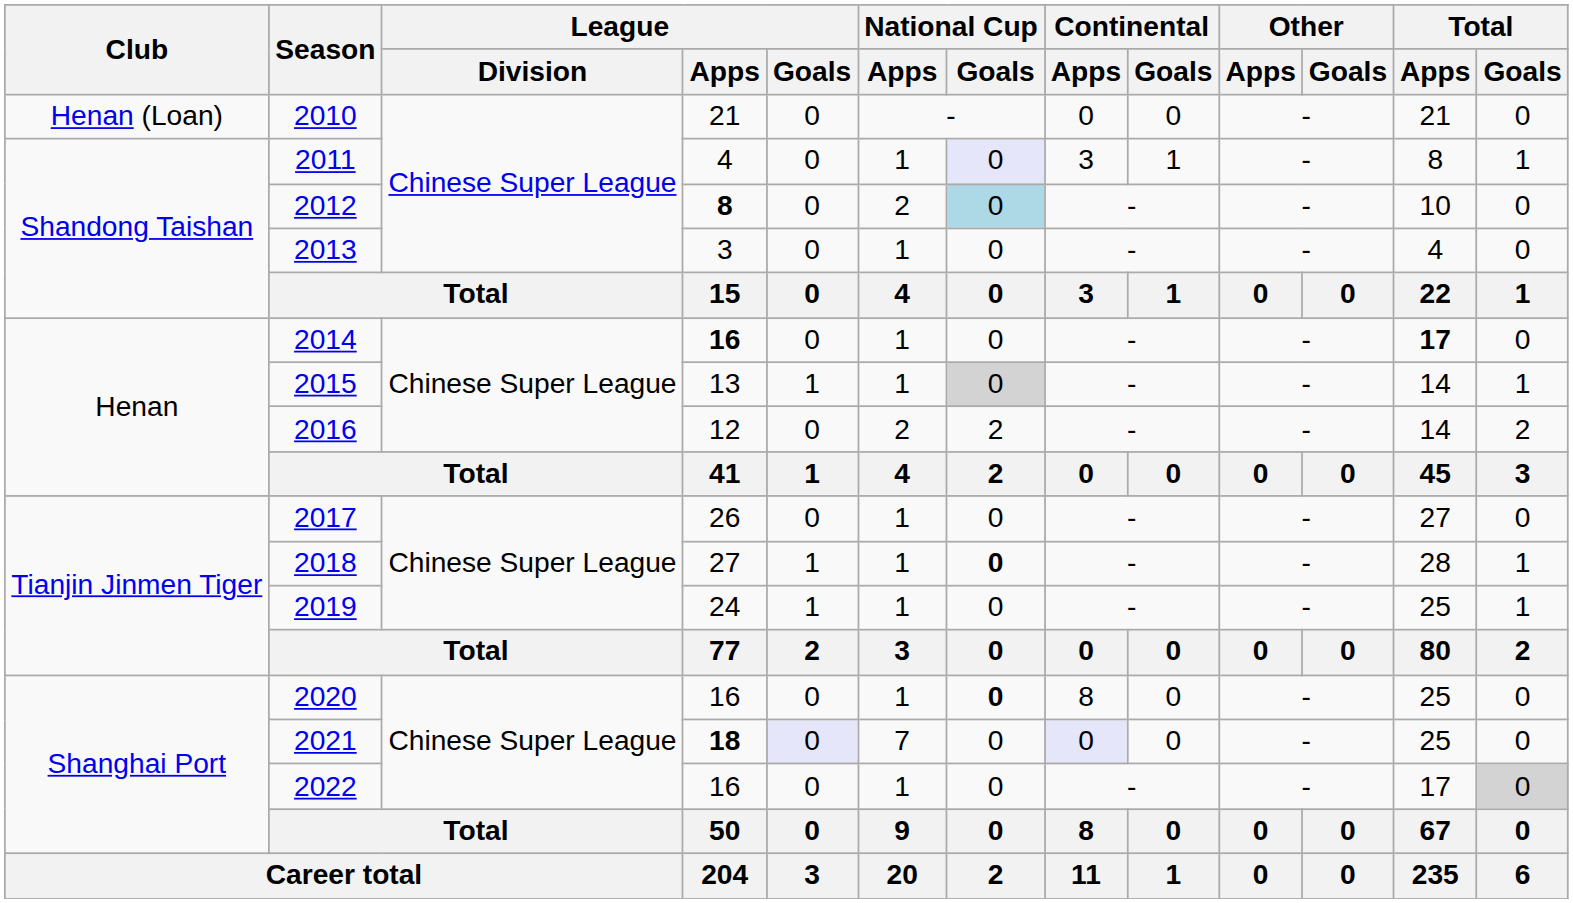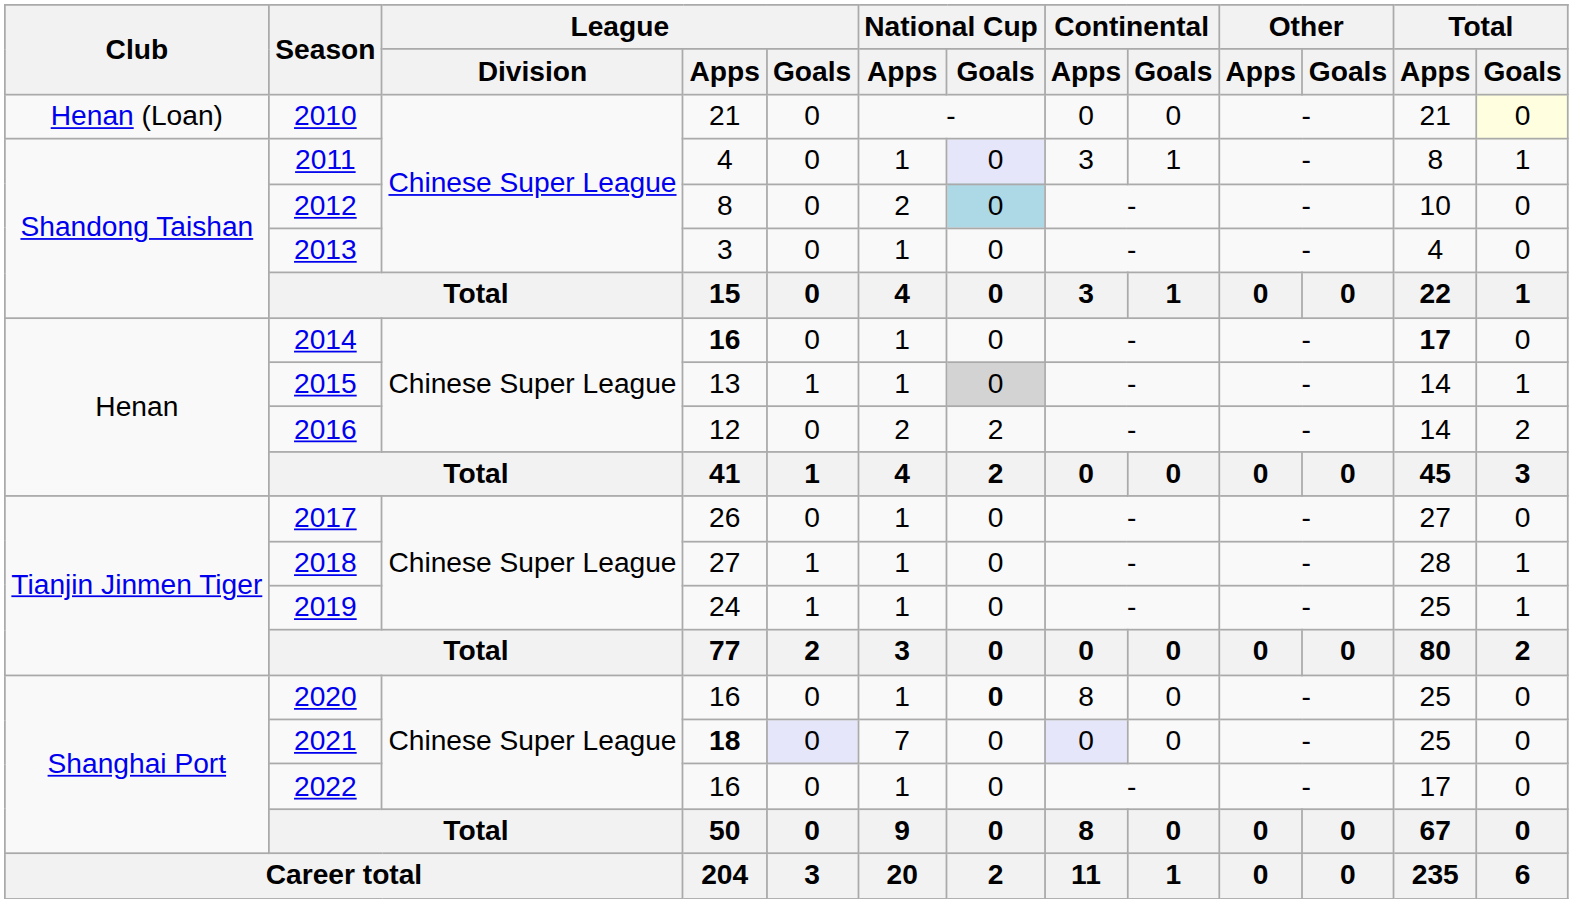(1523, 116) no background -> (1523, 116) lightyellow background
(725, 205) bold -> (725, 205) normal
(996, 562) bold -> (996, 562) normal
(1523, 786) lightgrey background -> (1523, 786) no background
